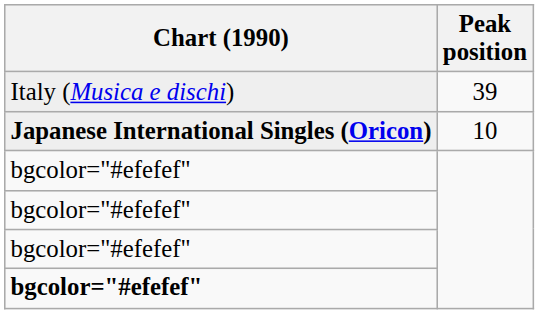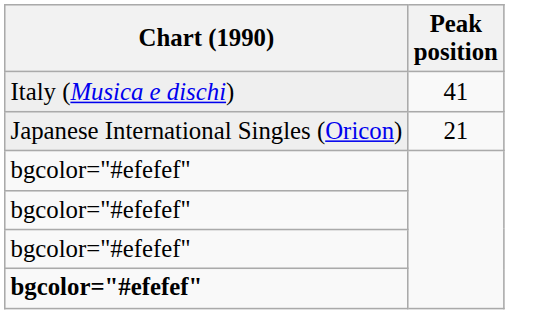(485, 91) 39 -> (456, 91) 41
(221, 130) bold -> (206, 130) normal
(485, 130) 10 -> (456, 130) 21
